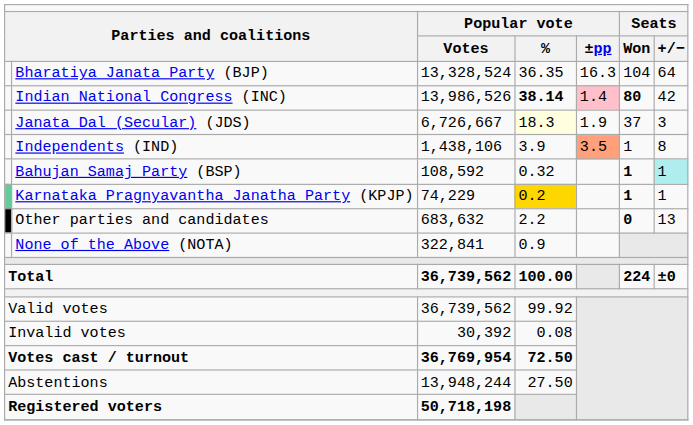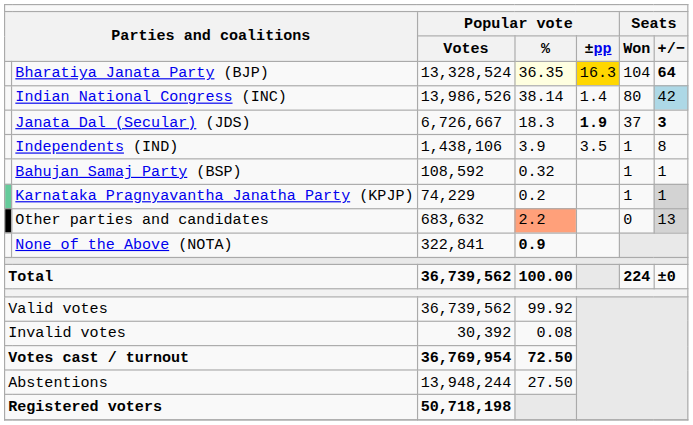(541, 73) no background -> (541, 73) lightyellow background
(598, 73) no background -> (598, 73) gold background
(667, 73) normal -> (667, 73) bold
(541, 98) bold -> (541, 98) normal
(593, 98) pink background -> (593, 98) no background
(632, 98) bold -> (632, 98) normal
(667, 98) no background -> (667, 98) lightblue background
(536, 122) lightyellow background -> (536, 122) no background
(593, 122) normal -> (593, 122) bold
(662, 122) normal -> (662, 122) bold
(593, 147) lightsalmon background -> (593, 147) no background
(628, 172) bold -> (628, 172) normal
(662, 172) paleturquoise background -> (662, 172) no background
(532, 196) gold background -> (532, 196) no background
(628, 196) bold -> (628, 196) normal
(662, 196) no background -> (662, 196) lightgrey background
(532, 221) no background -> (532, 221) lightsalmon background
(628, 221) bold -> (628, 221) normal
(667, 221) no background -> (667, 221) lightgrey background
(532, 245) normal -> (532, 245) bold
